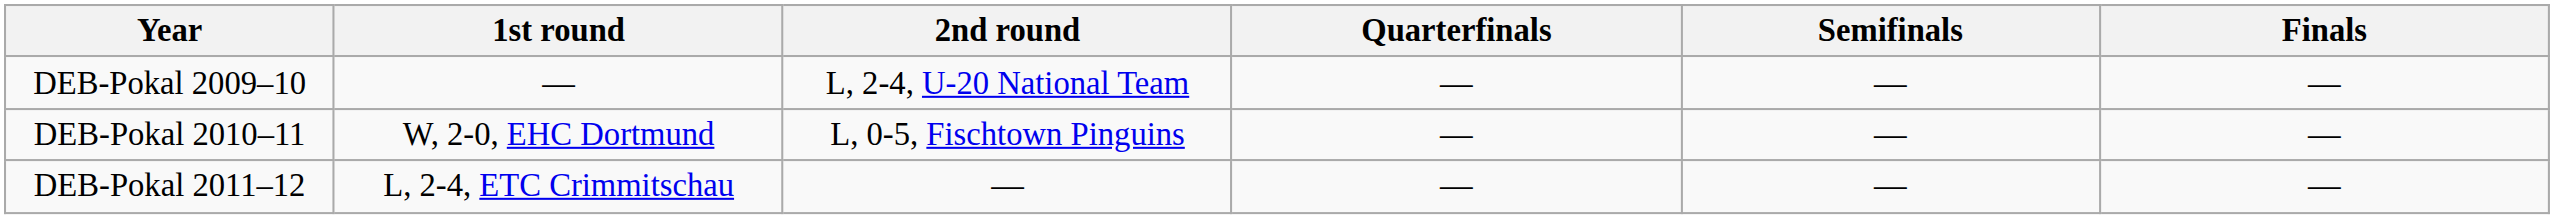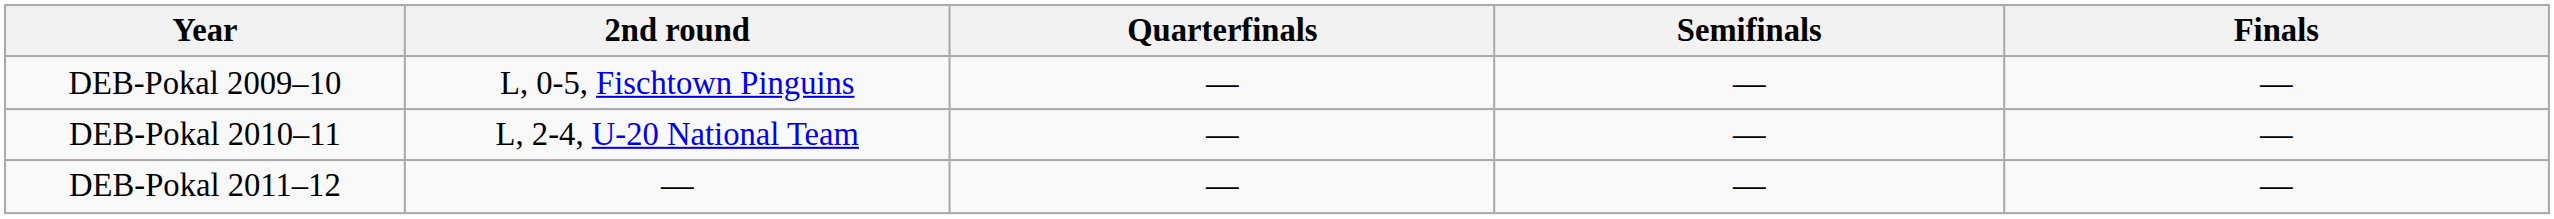- column: (559, 30)
(1008, 82) L, 2-4, U-20 National Team -> (677, 82) L, 0-5, Fischtown Pinguins
(1008, 133) L, 0-5, Fischtown Pinguins -> (677, 133) L, 2-4, U-20 National Team
